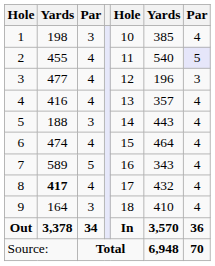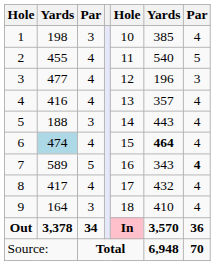(197, 57) lavender background -> (197, 57) no background
(57, 143) no background -> (57, 143) lightblue background
(164, 143) normal -> (164, 143) bold
(197, 164) normal -> (197, 164) bold
(57, 185) bold -> (57, 185) normal
(127, 228) no background -> (127, 228) pink background
